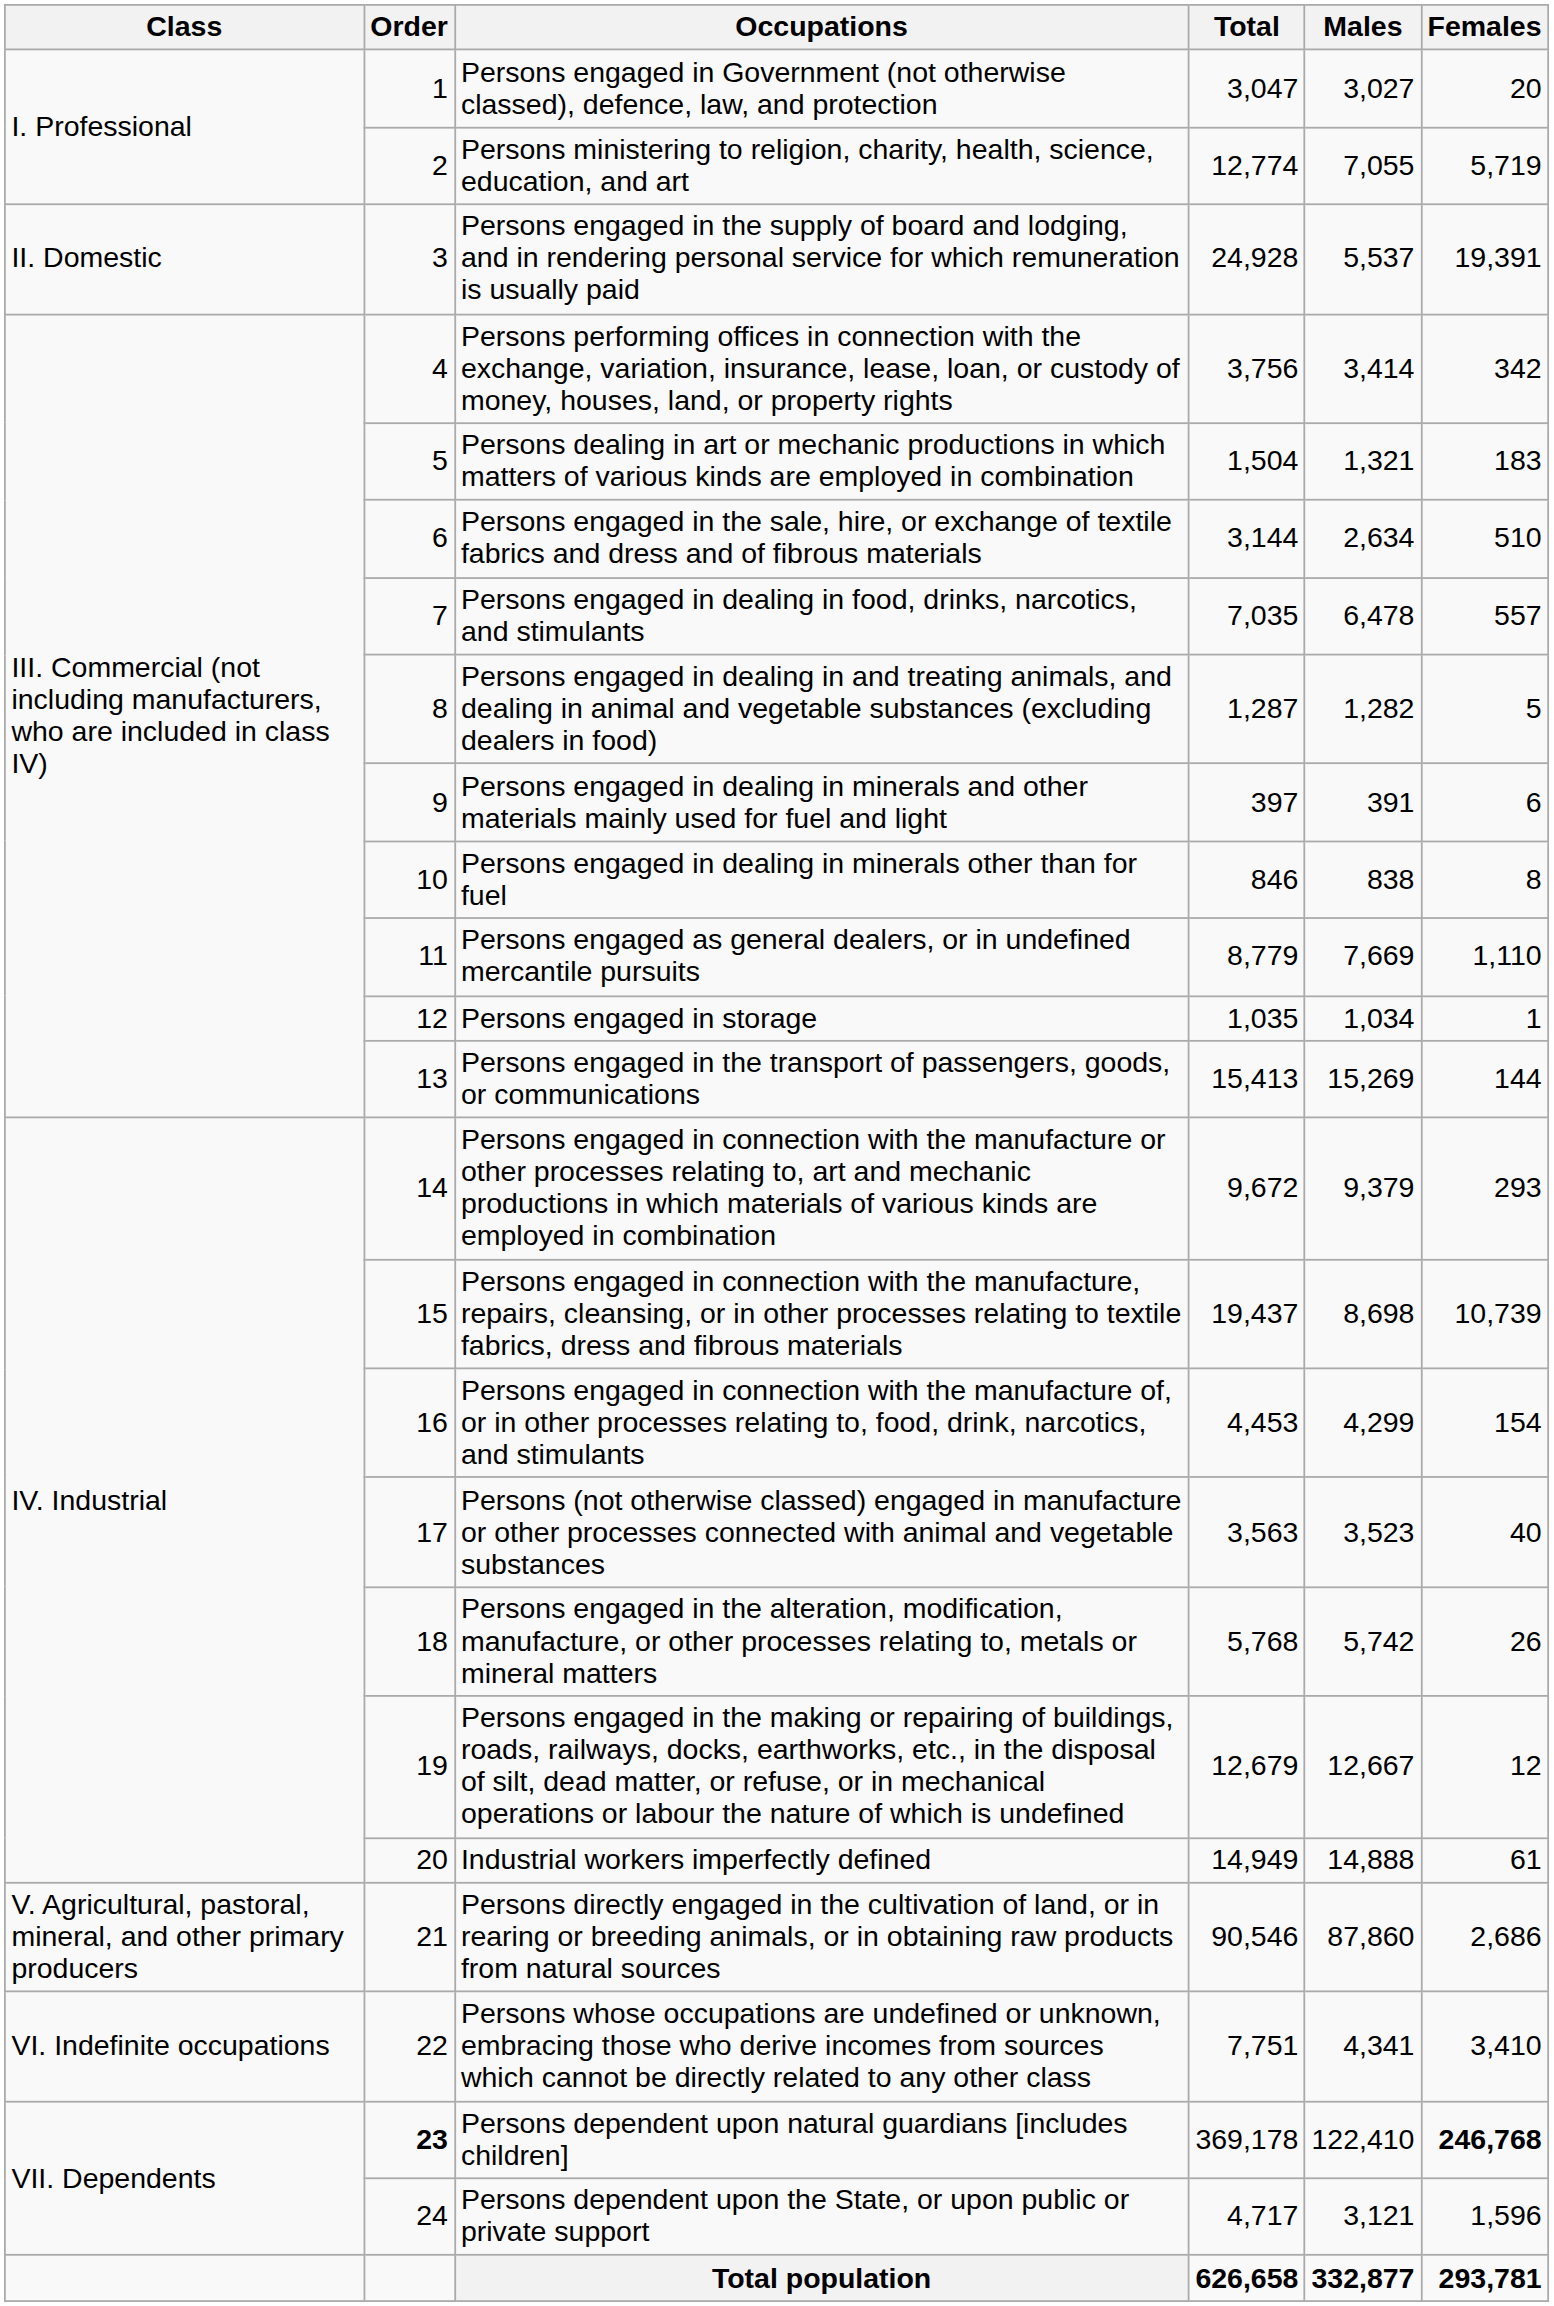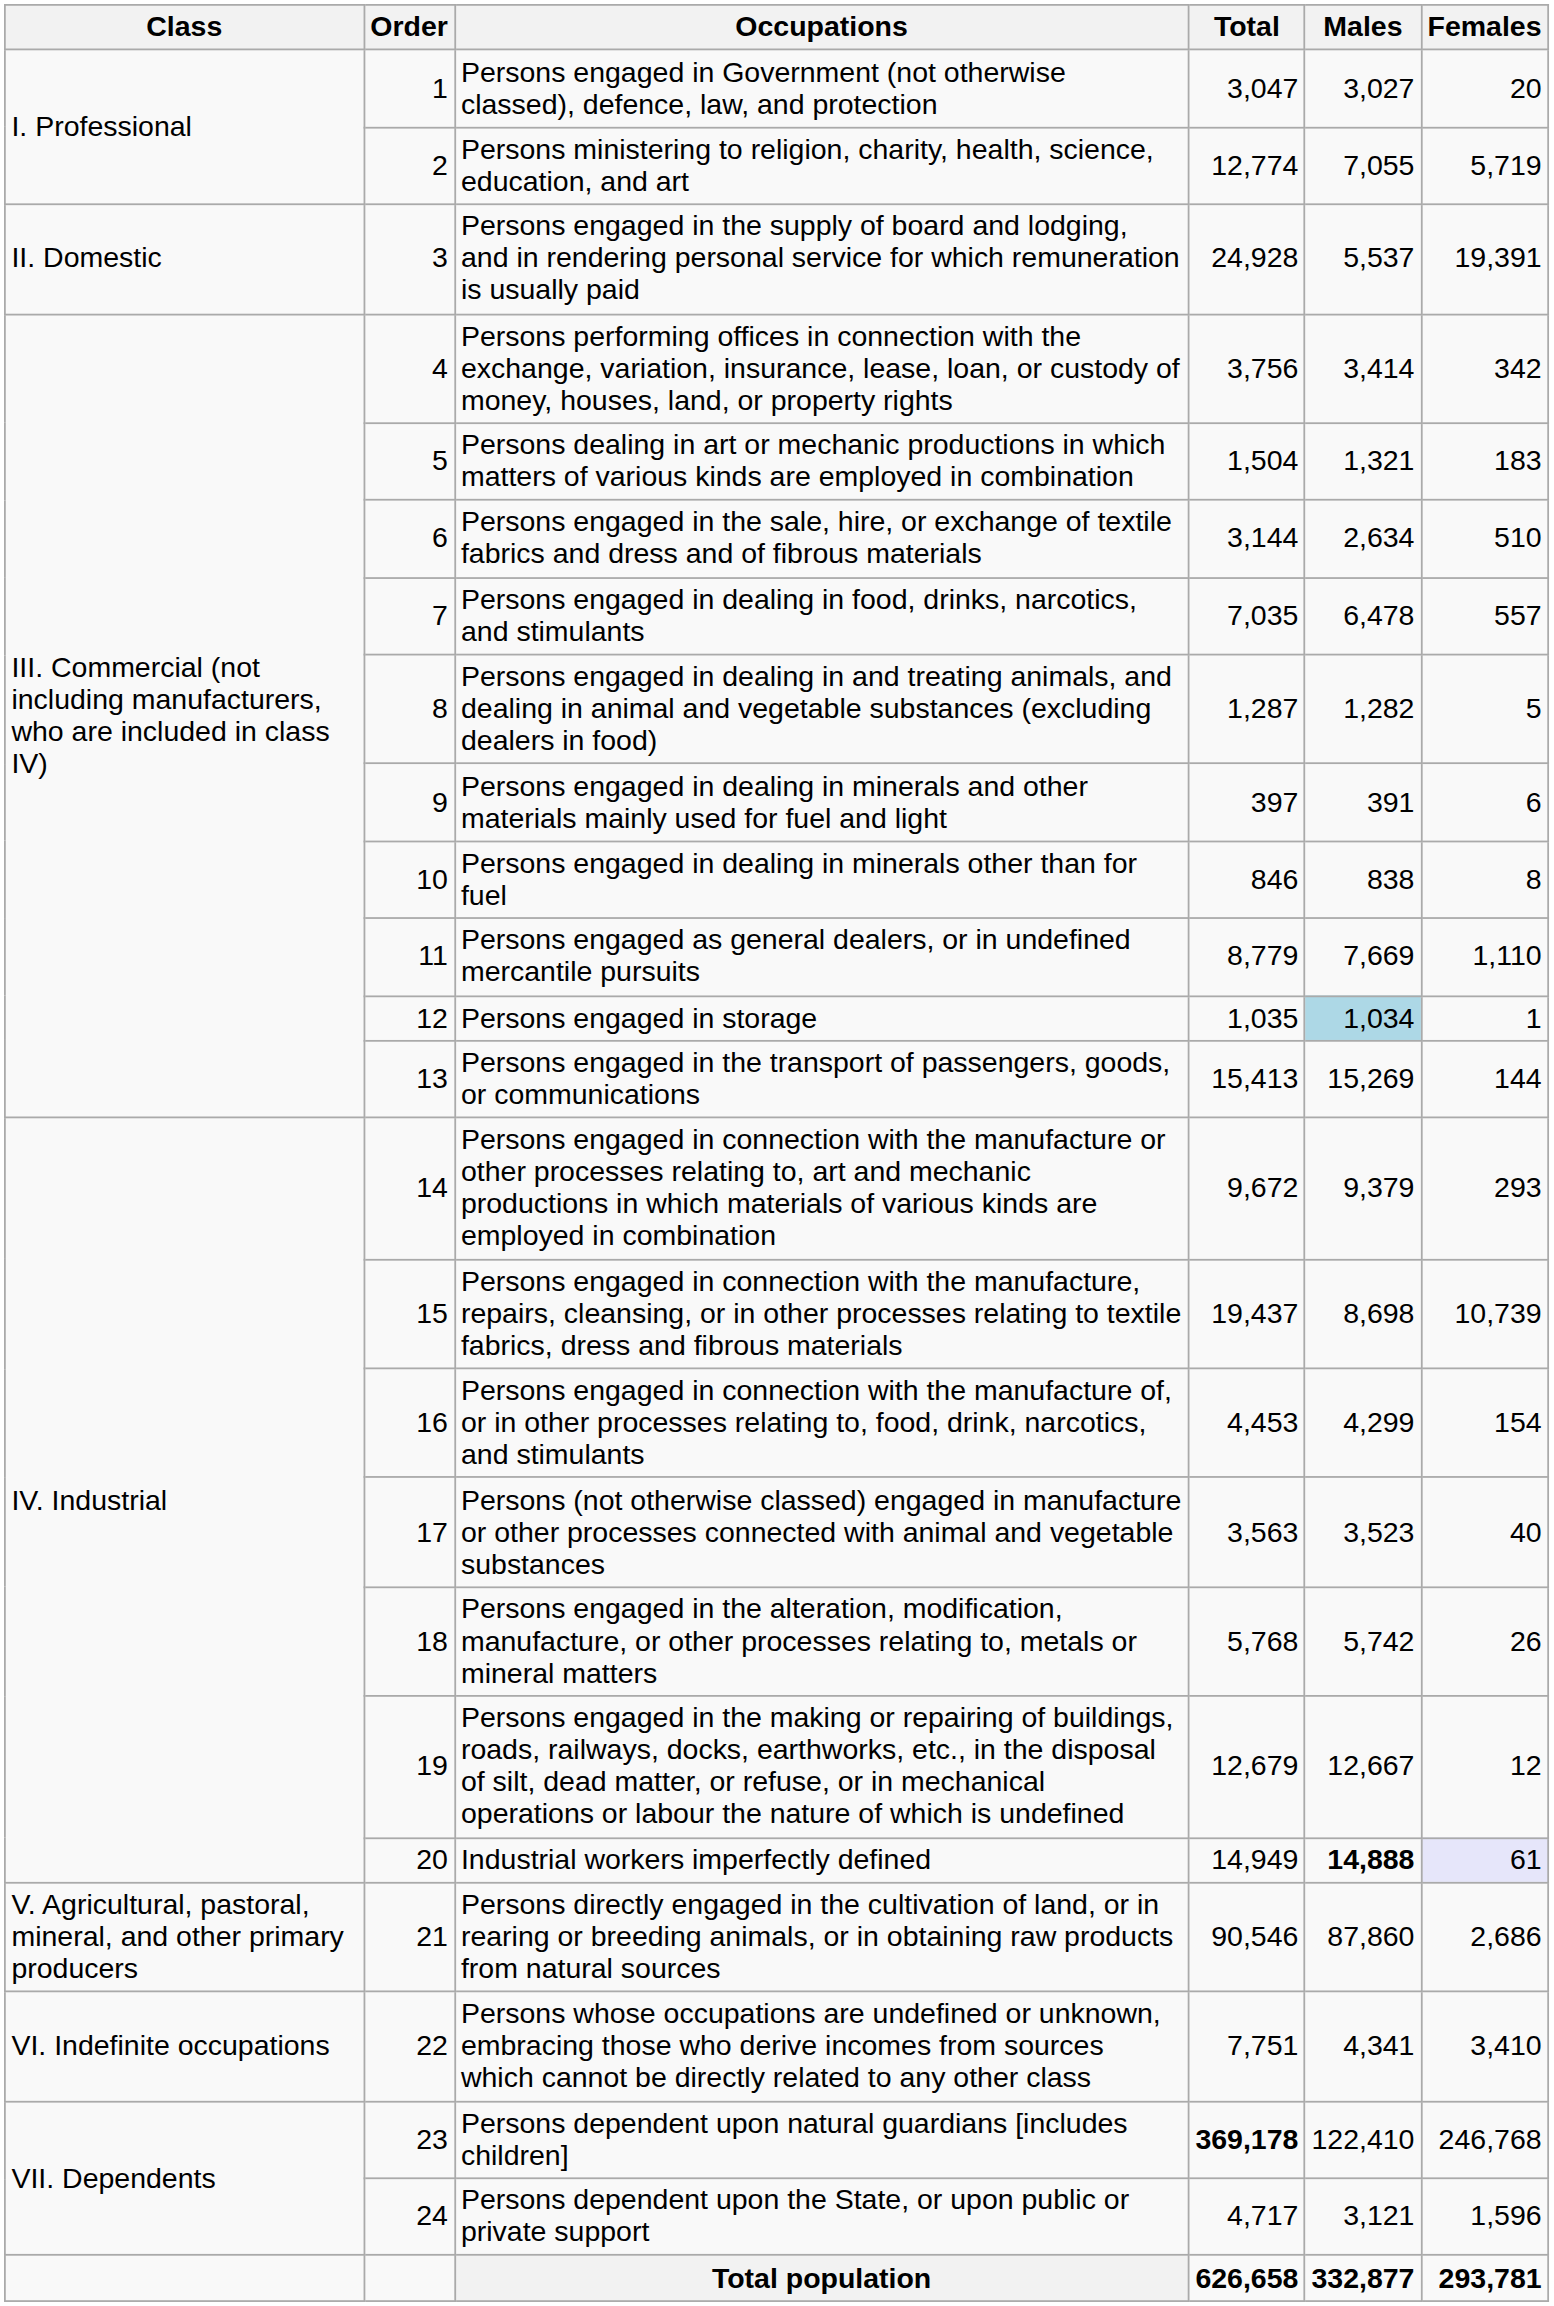(1379, 1017) no background -> (1379, 1017) lightblue background
(1371, 1859) normal -> (1371, 1859) bold
(1526, 1859) no background -> (1526, 1859) lavender background
(432, 2139) bold -> (432, 2139) normal
(1247, 2139) normal -> (1247, 2139) bold
(1490, 2139) bold -> (1490, 2139) normal
